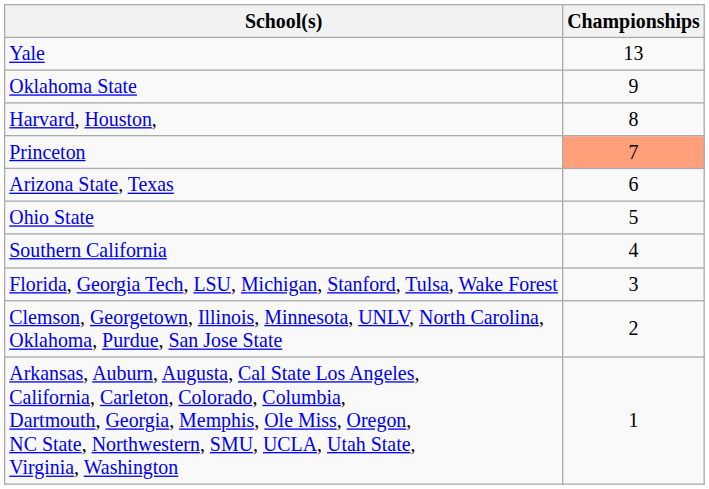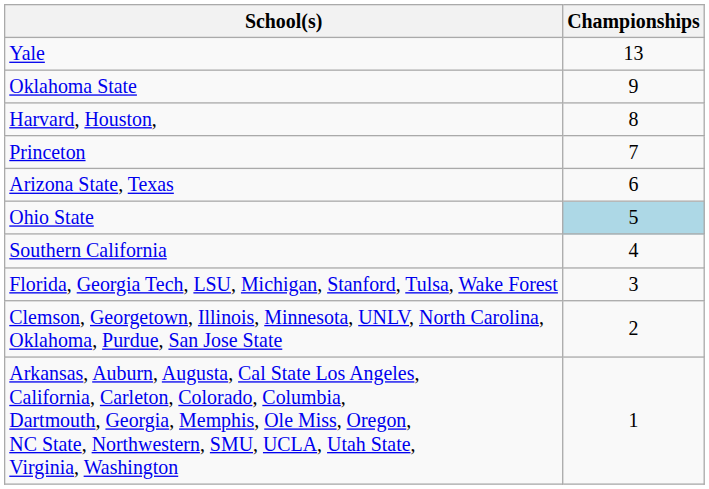(634, 152) lightsalmon background -> (634, 152) no background
(634, 218) no background -> (634, 218) lightblue background
